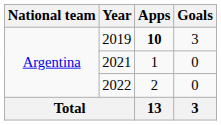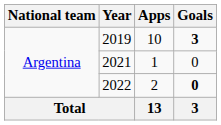(154, 39) bold -> (154, 39) normal
(195, 39) normal -> (195, 39) bold
(195, 85) normal -> (195, 85) bold
